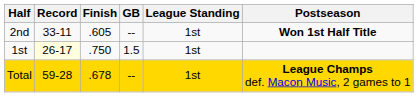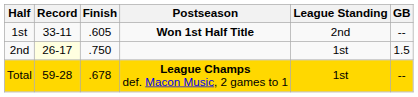columns swapped: (131, 13) <-> (328, 13)
(19, 32) 2nd -> (19, 32) 1st
(192, 32) 1st -> (340, 32) 2nd
(19, 50) 1st -> (19, 50) 2nd
